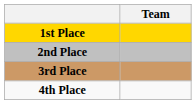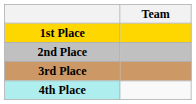(62, 90) no background -> (62, 90) paleturquoise background
